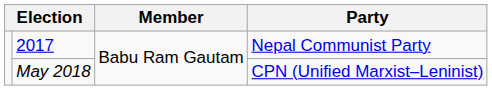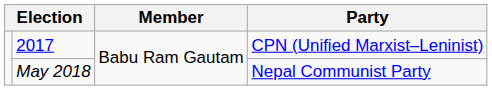(341, 44) Nepal Communist Party -> (367, 44) CPN (Unified Marxist–Leninist)
(367, 71) CPN (Unified Marxist–Leninist) -> (341, 71) Nepal Communist Party
